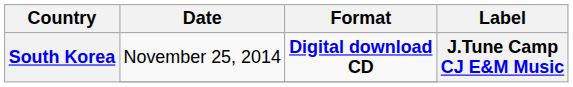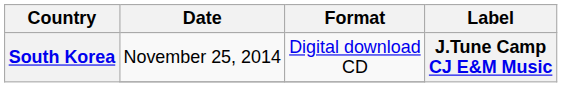(361, 57) bold -> (355, 57) normal
